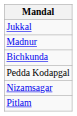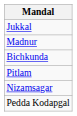(38, 73) Pedda Kodapgal -> (19, 73) Pitlam
(19, 103) Pitlam -> (38, 103) Pedda Kodapgal
